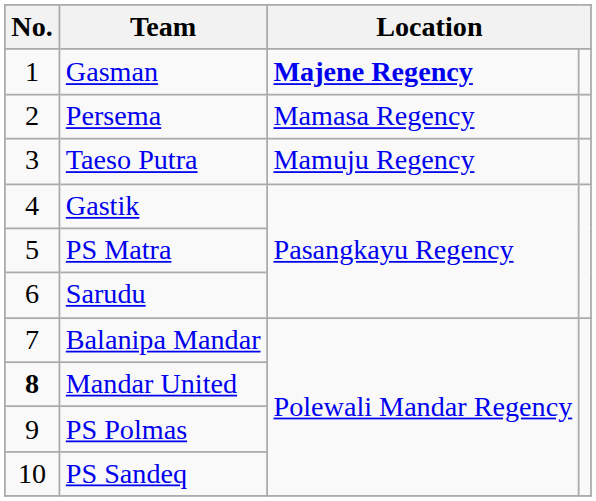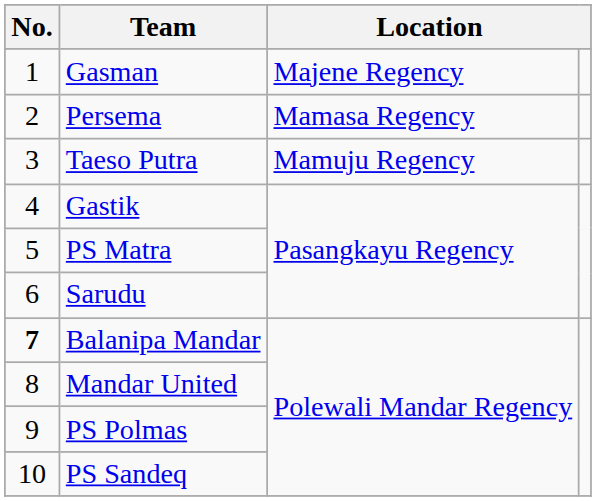(373, 71) bold -> (368, 71) normal
(32, 339) normal -> (32, 339) bold
(32, 384) bold -> (32, 384) normal
